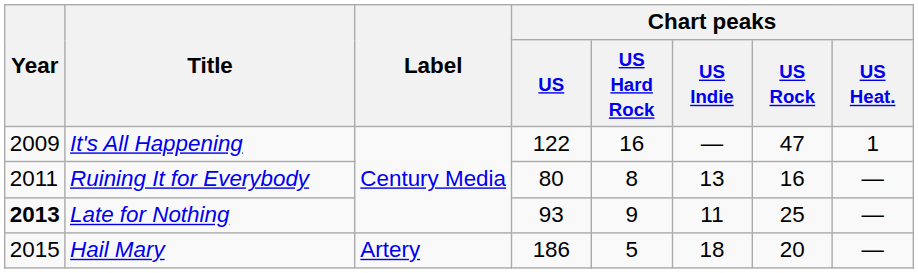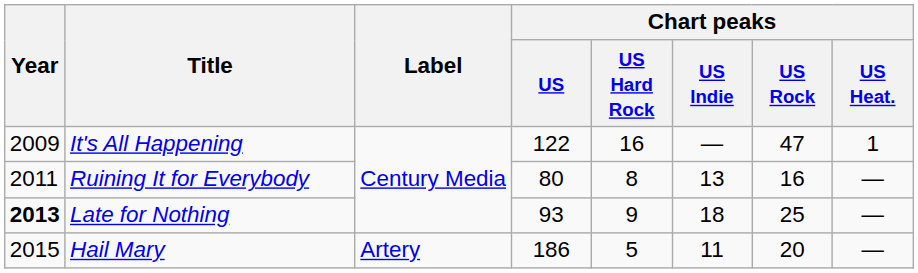(712, 214) 11 -> (712, 214) 18
(712, 250) 18 -> (712, 250) 11
